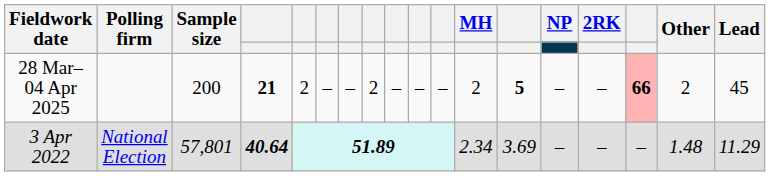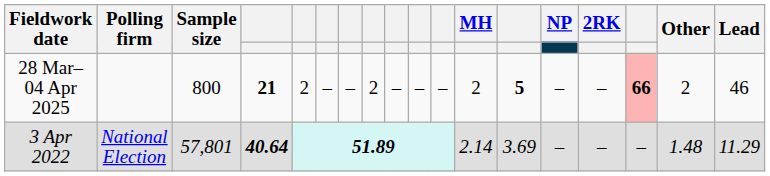(207, 87) 200 -> (207, 87) 800
(739, 87) 45 -> (739, 87) 46
(476, 146) 2.34 -> (476, 146) 2.14
